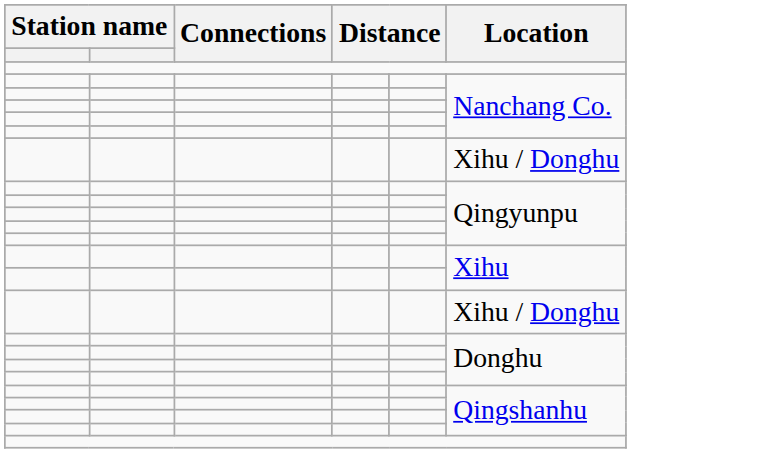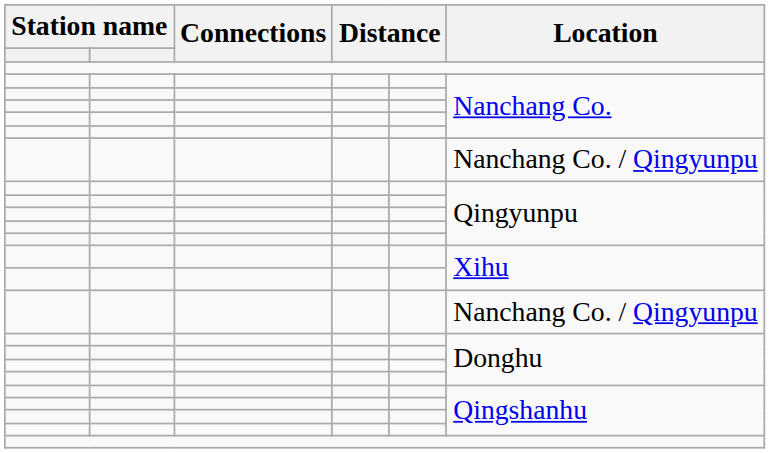(536, 159) Xihu / Donghu -> (605, 159) Nanchang Co. / Qingyunpu
(536, 311) Xihu / Donghu -> (605, 311) Nanchang Co. / Qingyunpu
